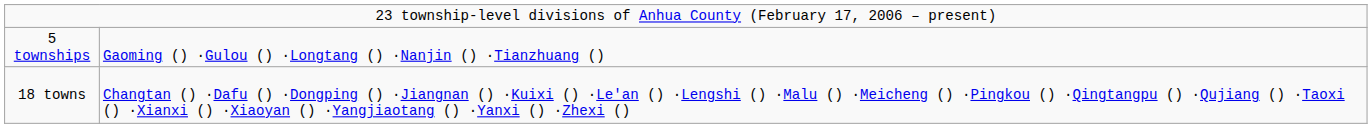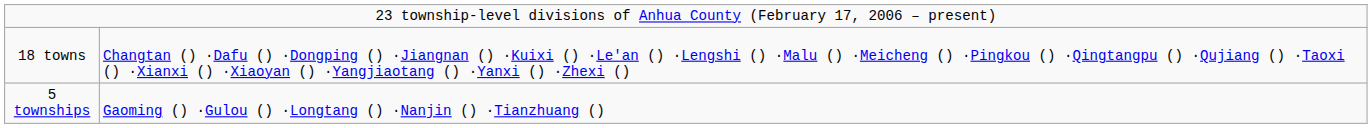rows swapped: (52, 95) <-> (52, 47)
